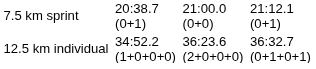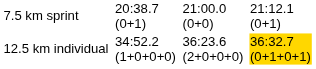(280, 49) no background -> (280, 49) gold background
